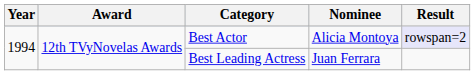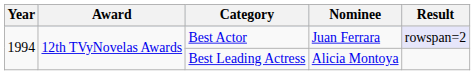(355, 37) Alicia Montoya -> (346, 37) Juan Ferrara
(346, 59) Juan Ferrara -> (355, 59) Alicia Montoya
